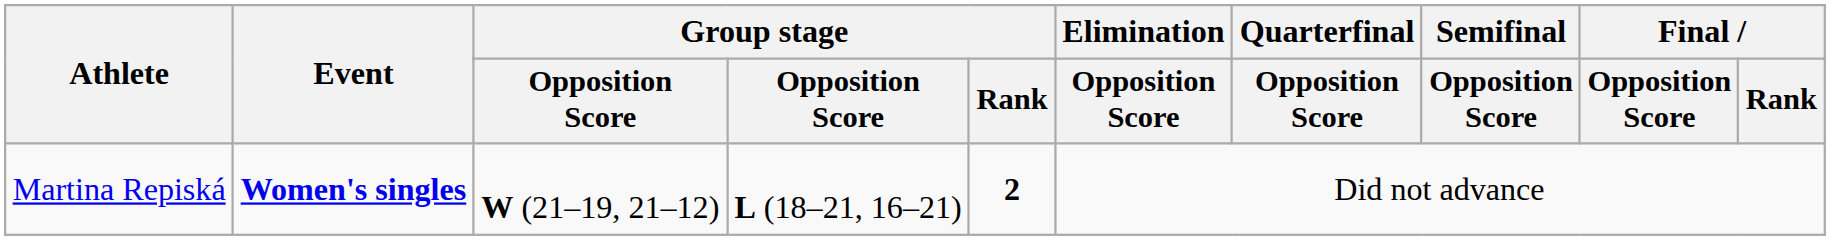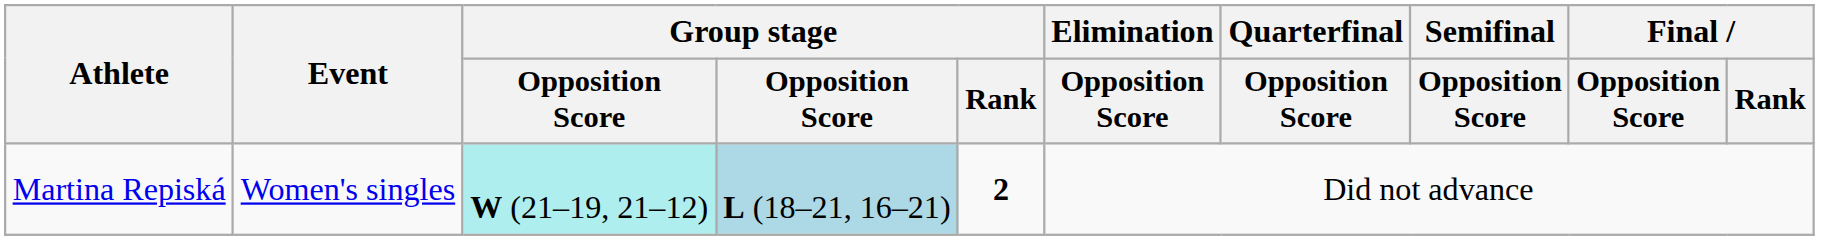(353, 189) bold -> (348, 189) normal
(600, 208) no background -> (589, 208) paleturquoise background
(848, 208) no background -> (837, 208) lightblue background
